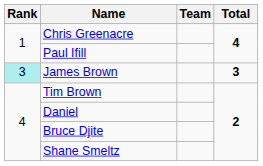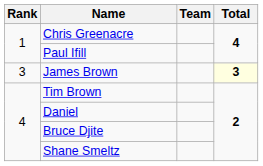(22, 72) paleturquoise background -> (22, 72) no background
(236, 72) no background -> (236, 72) lightyellow background
